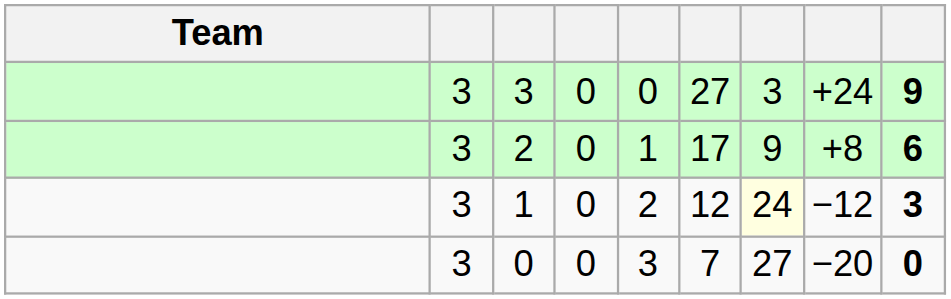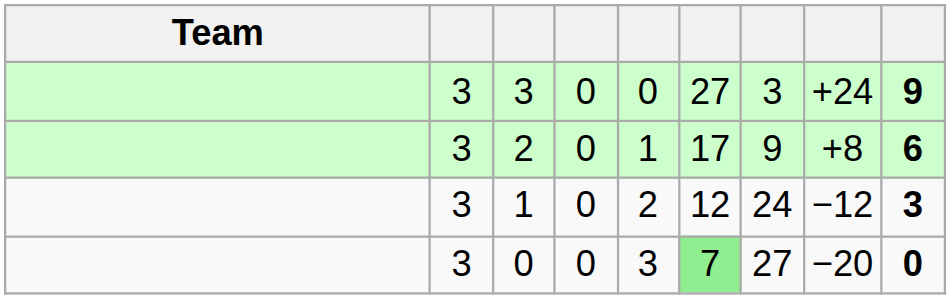(772, 206) lightyellow background -> (772, 206) no background
(710, 263) no background -> (710, 263) lightgreen background
